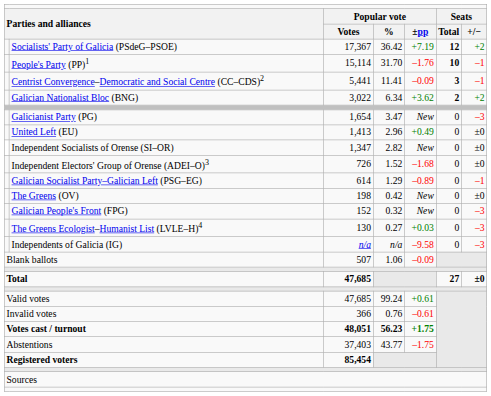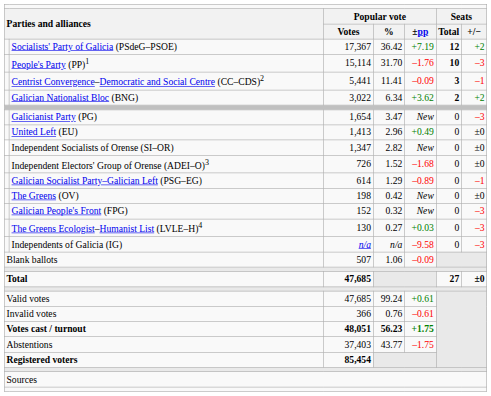(480, 63) –1 -> (480, 63) –3
